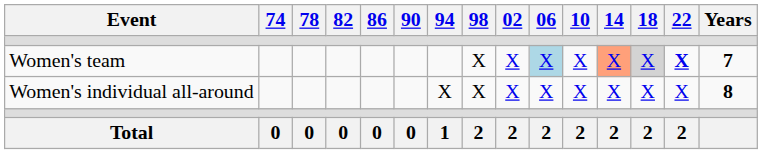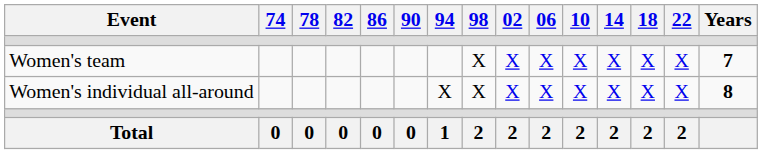(546, 60) lightblue background -> (546, 60) no background
(614, 60) lightsalmon background -> (614, 60) no background
(648, 60) lightgrey background -> (648, 60) no background
(682, 60) bold -> (682, 60) normal
